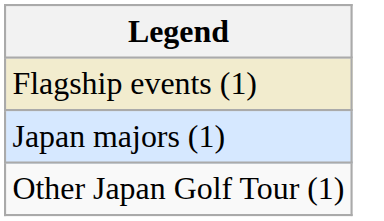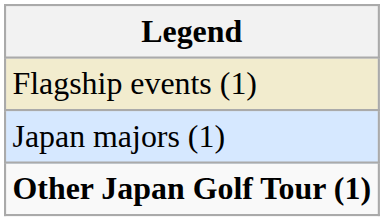(178, 188) normal -> (192, 188) bold
